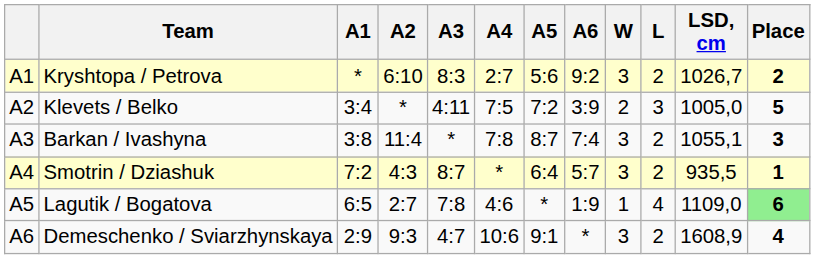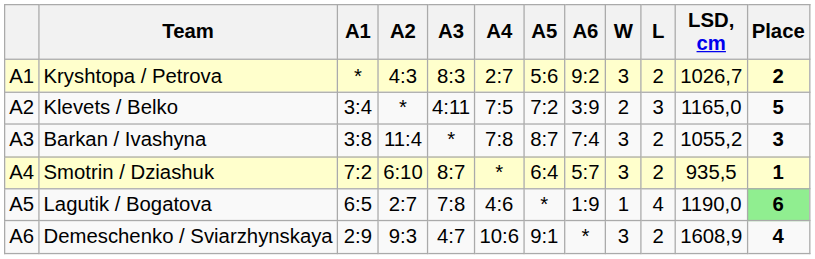(403, 75) 6:10 -> (403, 75) 4:3
(711, 107) 1005,0 -> (711, 107) 1165,0
(711, 140) 1055,1 -> (711, 140) 1055,2
(403, 172) 4:3 -> (403, 172) 6:10
(711, 204) 1109,0 -> (711, 204) 1190,0
